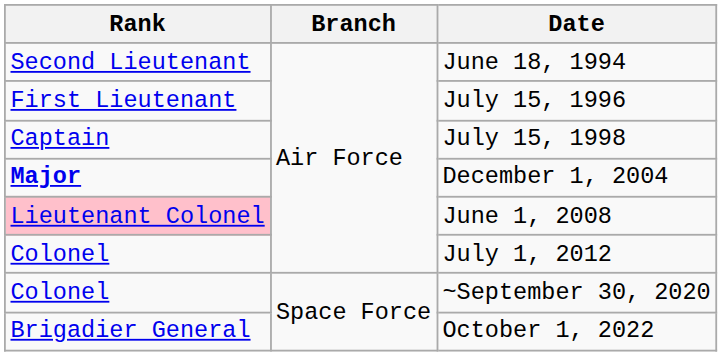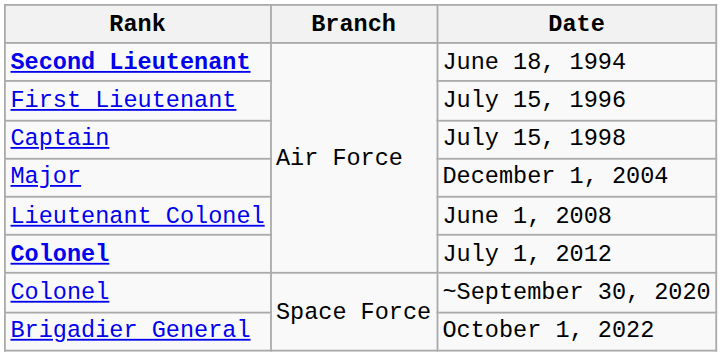(131, 62) normal -> (131, 62) bold
(46, 177) bold -> (46, 177) normal
(138, 216) pink background -> (138, 216) no background
(60, 254) normal -> (60, 254) bold
